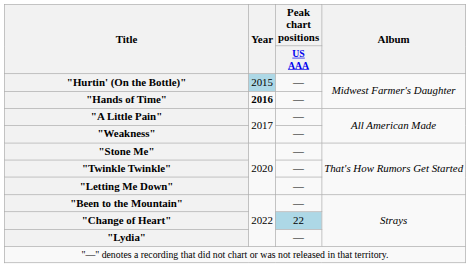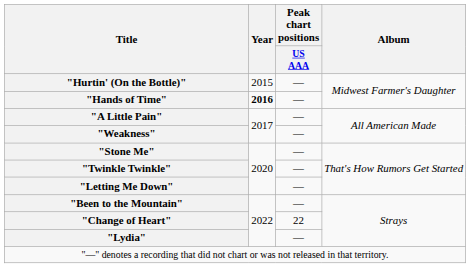(262, 82) lightblue background -> (262, 82) no background
(299, 220) lightblue background -> (299, 220) no background
